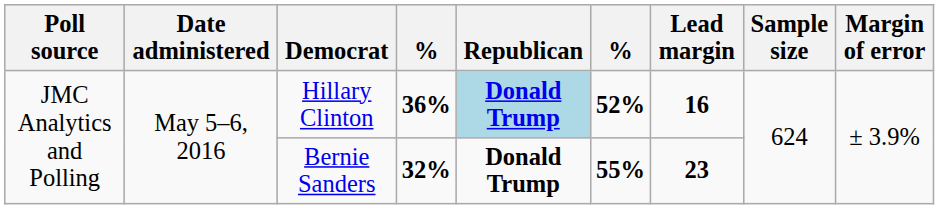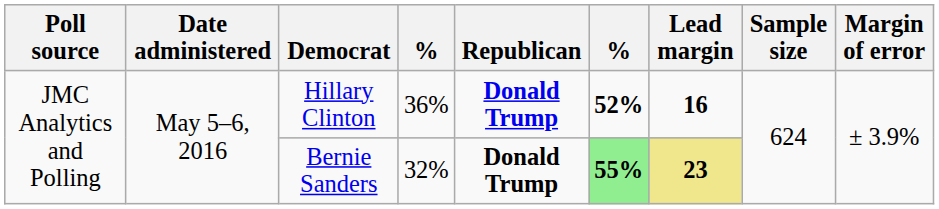(426, 104) bold -> (426, 104) normal
(523, 104) lightblue background -> (522, 104) no background
(426, 170) bold -> (426, 170) normal
(620, 170) no background -> (619, 170) lightgreen background
(697, 170) no background -> (695, 170) khaki background
